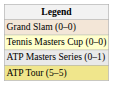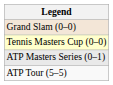(37, 73) khaki background -> (37, 73) no background
